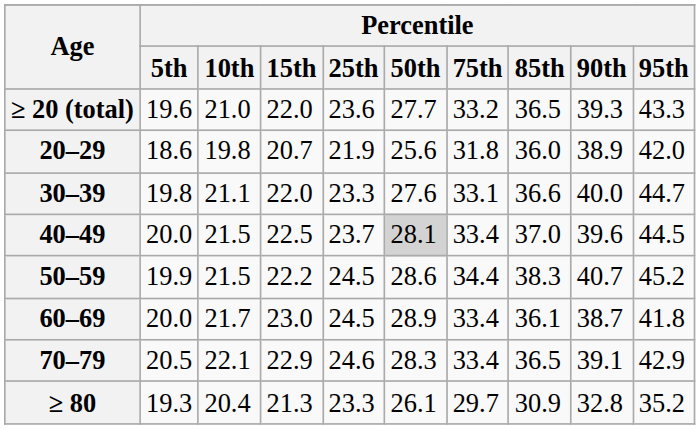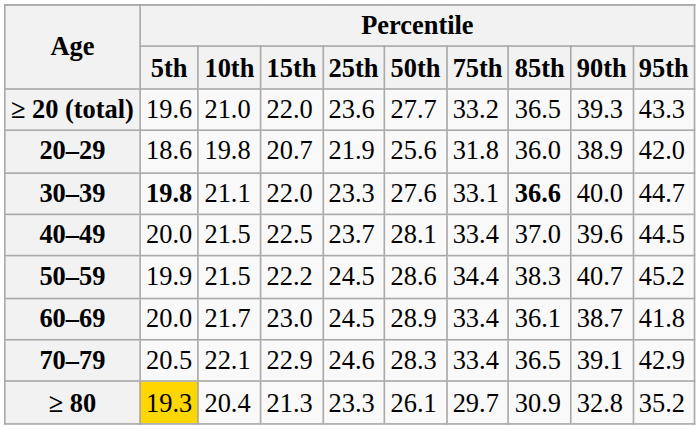(169, 192) normal -> (169, 192) bold
(538, 192) normal -> (538, 192) bold
(414, 234) lightgrey background -> (414, 234) no background
(169, 402) no background -> (169, 402) gold background
